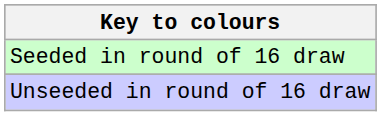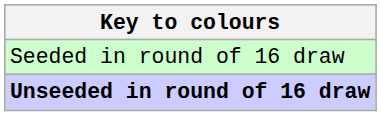(190, 92) normal -> (190, 92) bold
